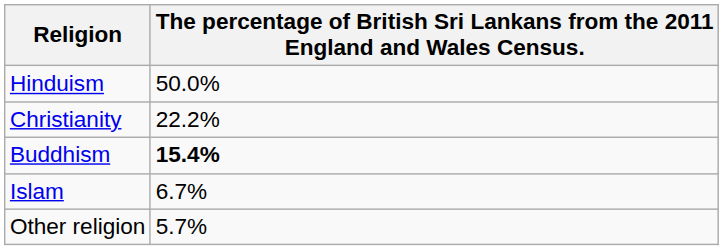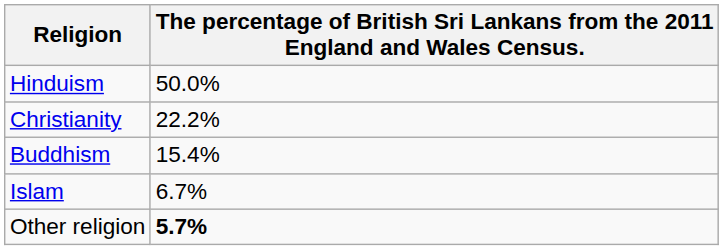(188, 155) bold -> (188, 155) normal
(181, 226) normal -> (181, 226) bold
